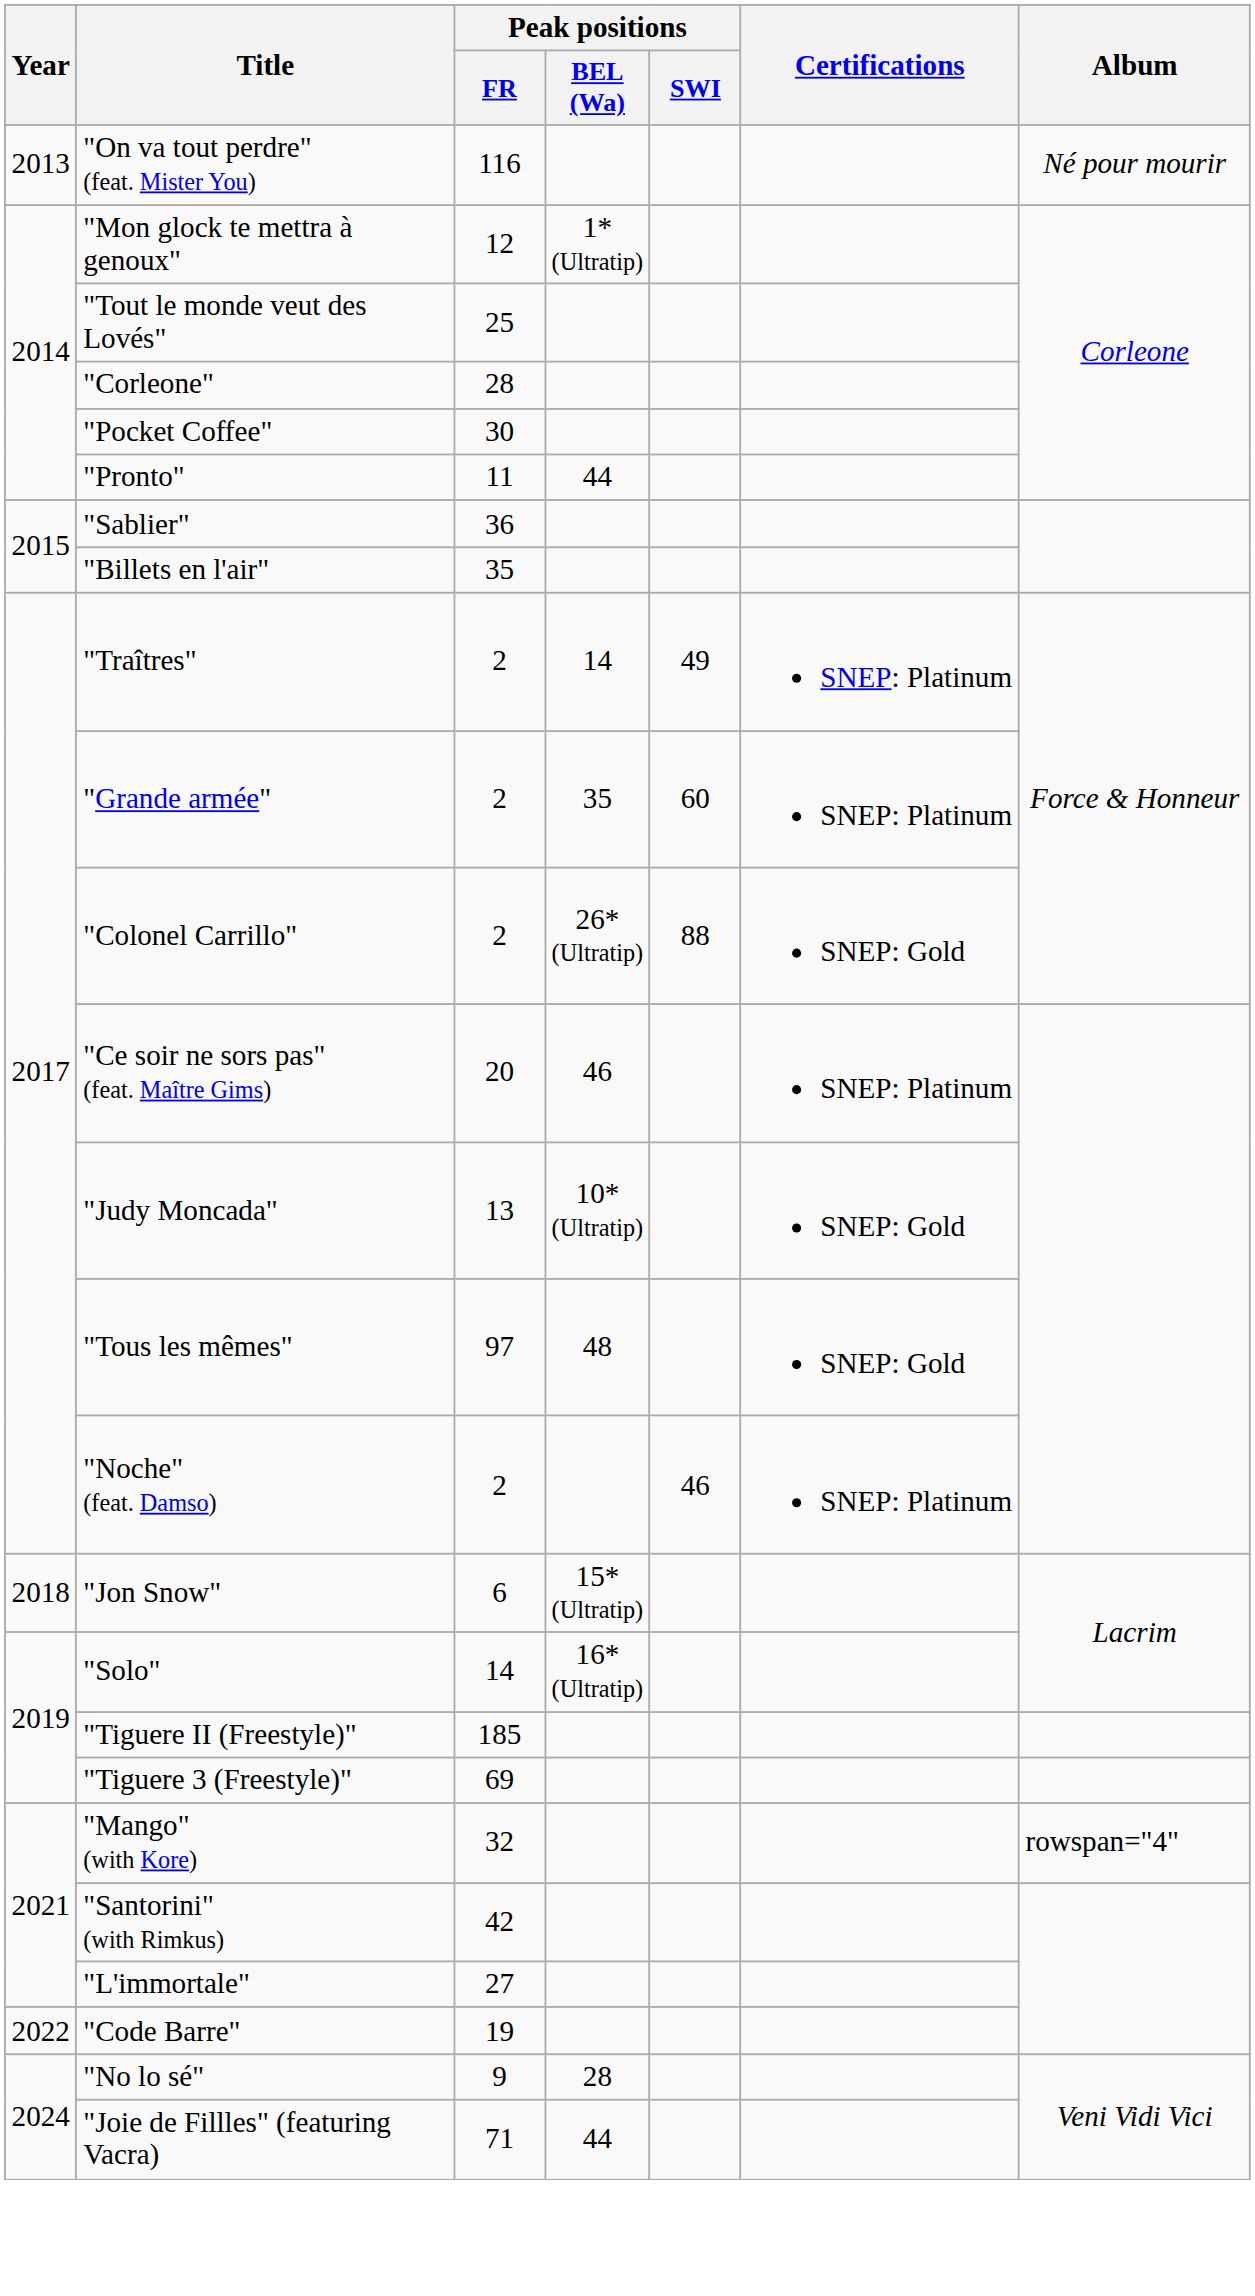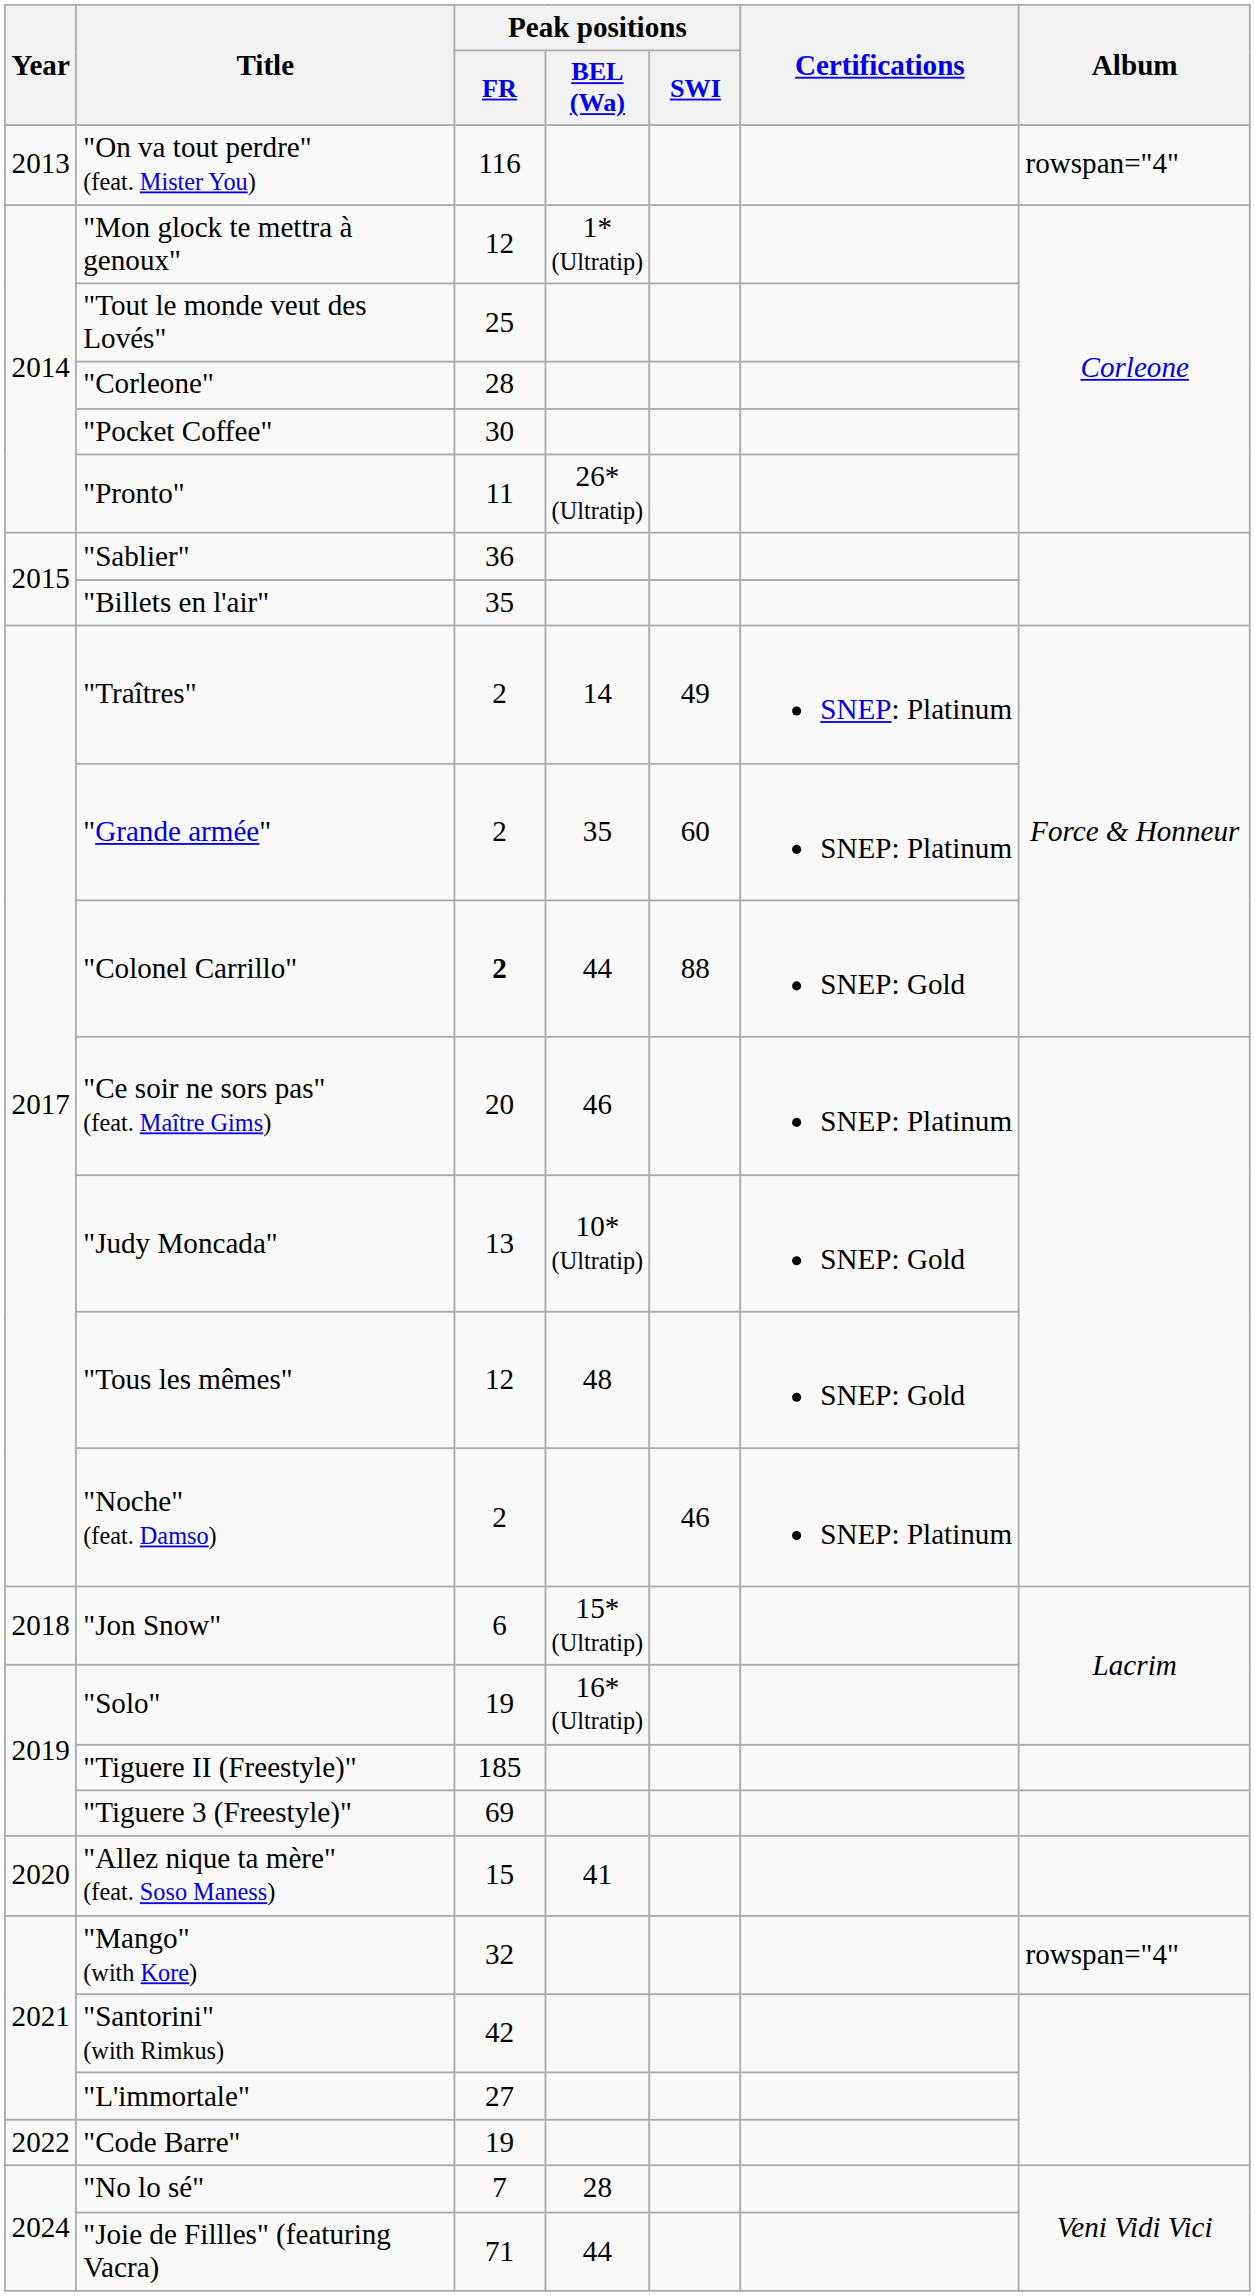(1135, 164) Né pour mourir -> (1102, 164) rowspan="4"
(597, 477) 44 -> (597, 493) 26* (Ultratip)
(499, 935) normal -> (499, 968) bold
(597, 935) 26* (Ultratip) -> (597, 968) 44
(499, 1347) 97 -> (499, 1379) 12
(499, 1671) 14 -> (499, 1704) 19
+ row: (210, 1875)
(499, 2076) 9 -> (499, 2188) 7
